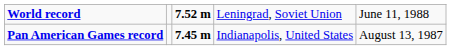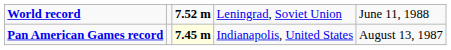(193, 34) no background -> (193, 34) lightyellow background
